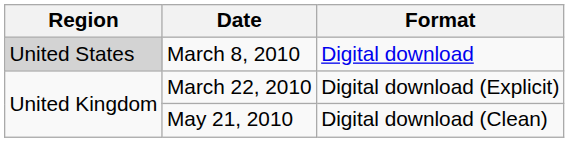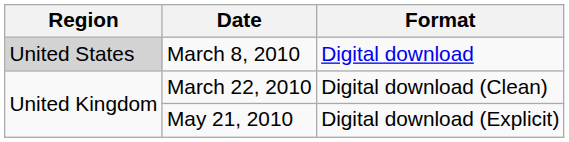(440, 86) Digital download (Explicit) -> (434, 86) Digital download (Clean)
(434, 119) Digital download (Clean) -> (440, 119) Digital download (Explicit)
